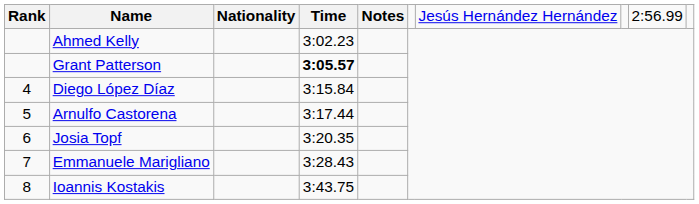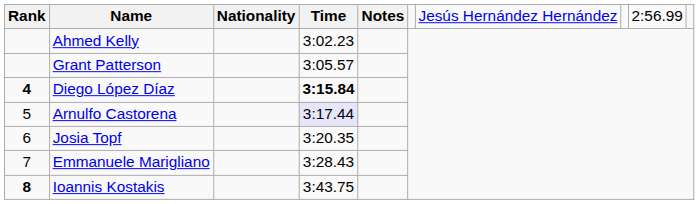(328, 65) bold -> (328, 65) normal
(27, 89) normal -> (27, 89) bold
(328, 89) normal -> (328, 89) bold
(328, 114) no background -> (328, 114) lavender background
(27, 187) normal -> (27, 187) bold
